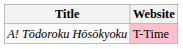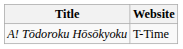(151, 33) pink background -> (151, 33) no background
